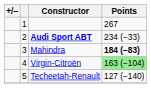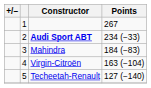(122, 50) bold -> (122, 50) normal
(124, 63) lightgreen background -> (124, 63) no background
